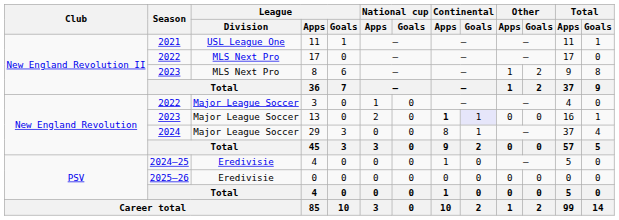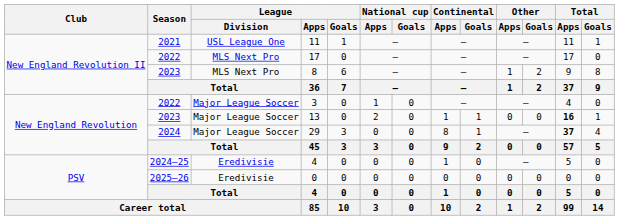(446, 117) bold -> (446, 117) normal
(478, 117) lavender background -> (478, 117) no background
(568, 117) normal -> (568, 117) bold
(568, 132) normal -> (568, 132) bold
